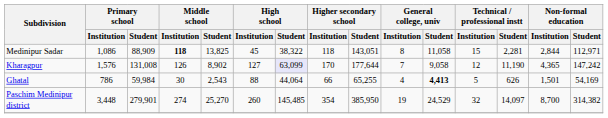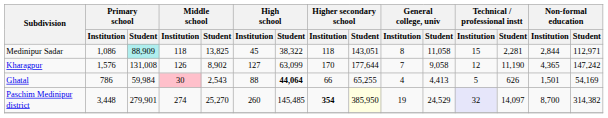(143, 51) no background -> (143, 51) paleturquoise background
(180, 51) bold -> (180, 51) normal
(291, 65) lavender background -> (291, 65) no background
(180, 80) no background -> (180, 80) pink background
(291, 80) normal -> (291, 80) bold
(439, 80) bold -> (439, 80) normal
(328, 100) normal -> (328, 100) bold
(365, 100) no background -> (365, 100) lightyellow background
(476, 100) no background -> (476, 100) lavender background
